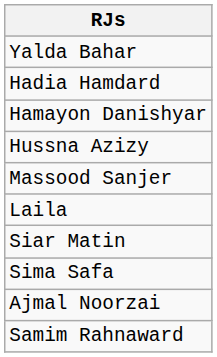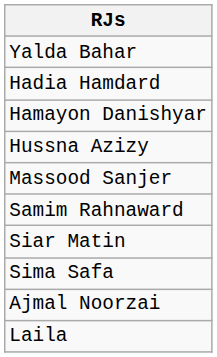(38, 210) Laila -> (97, 210) Samim Rahnaward
(97, 336) Samim Rahnaward -> (38, 336) Laila
